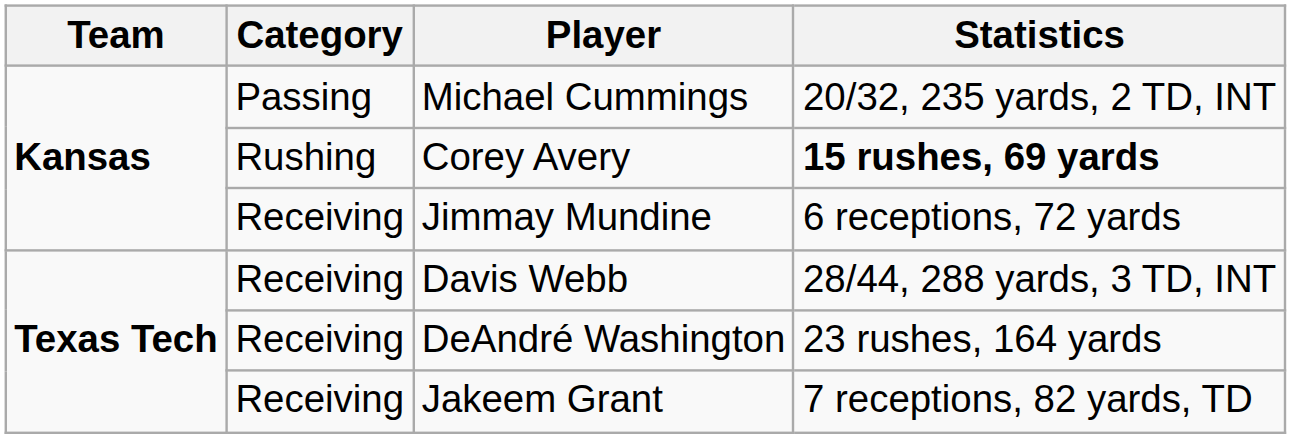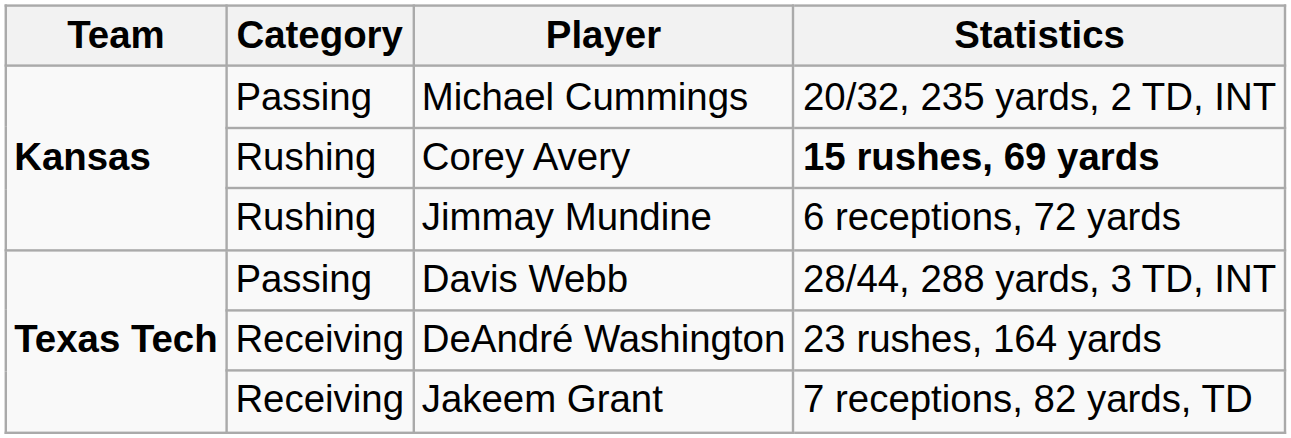(320, 218) Receiving -> (306, 218) Rushing
(320, 278) Receiving -> (304, 278) Passing
